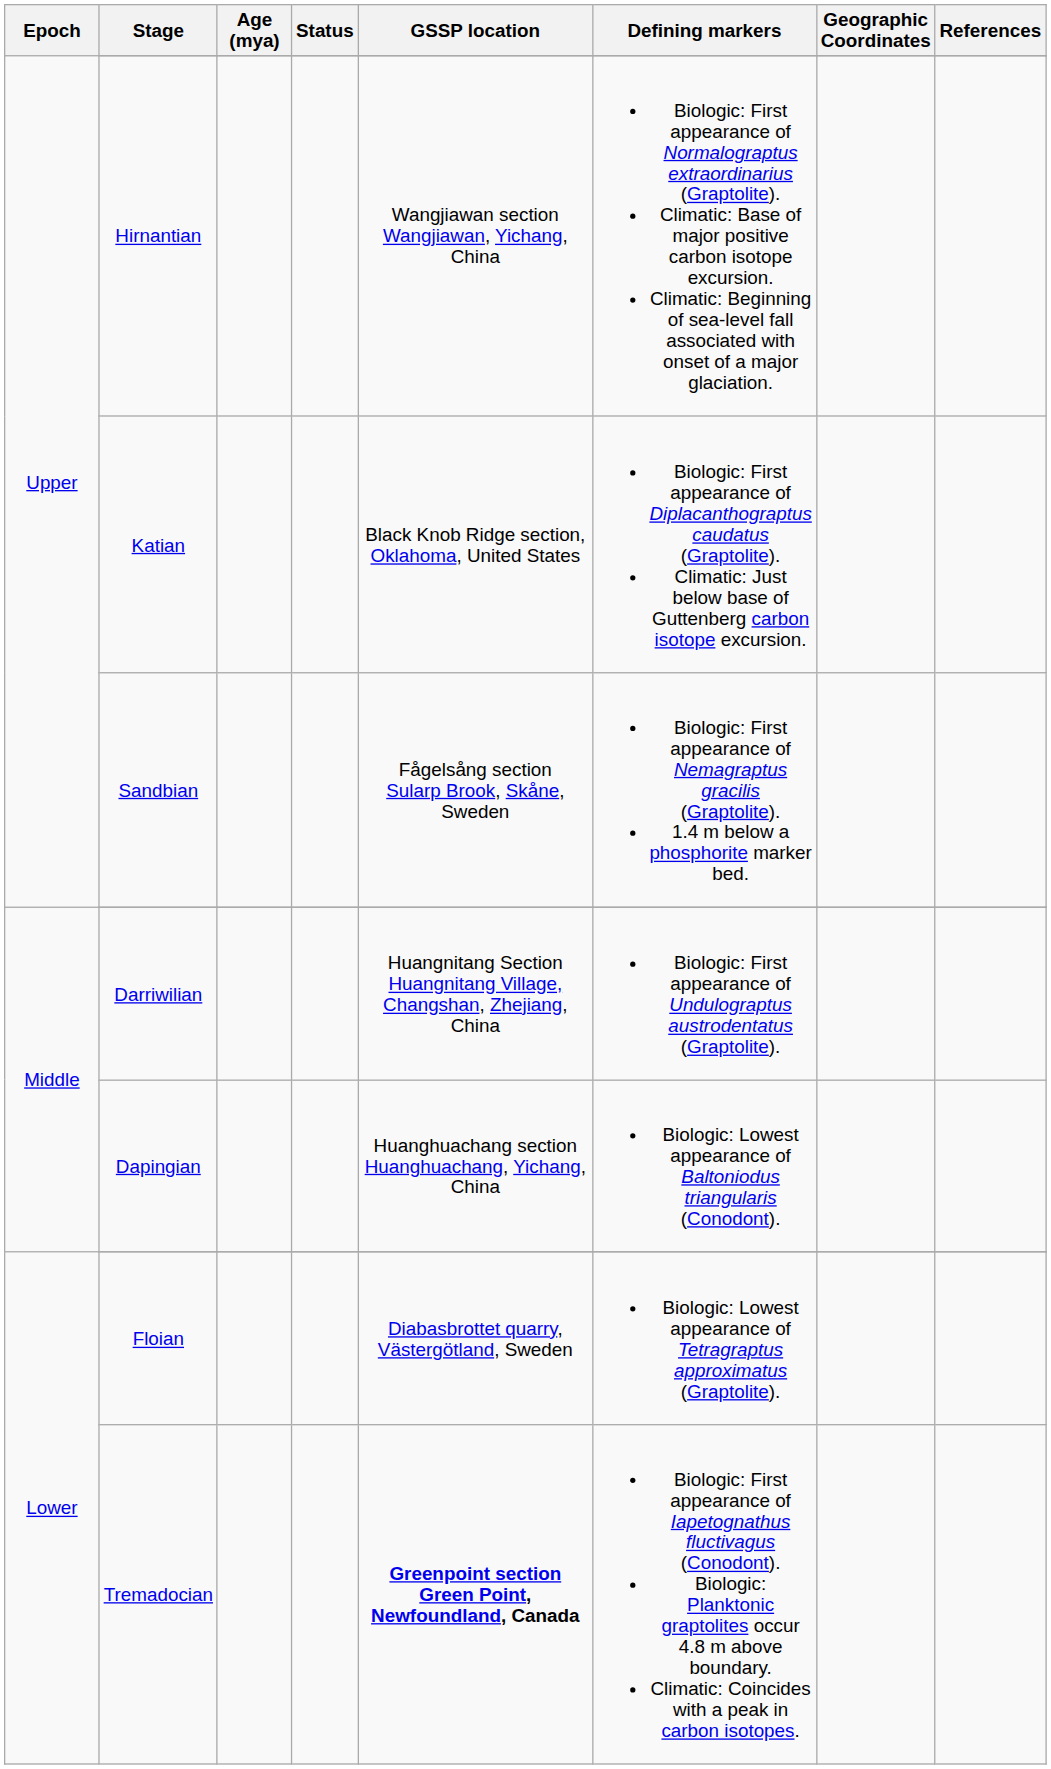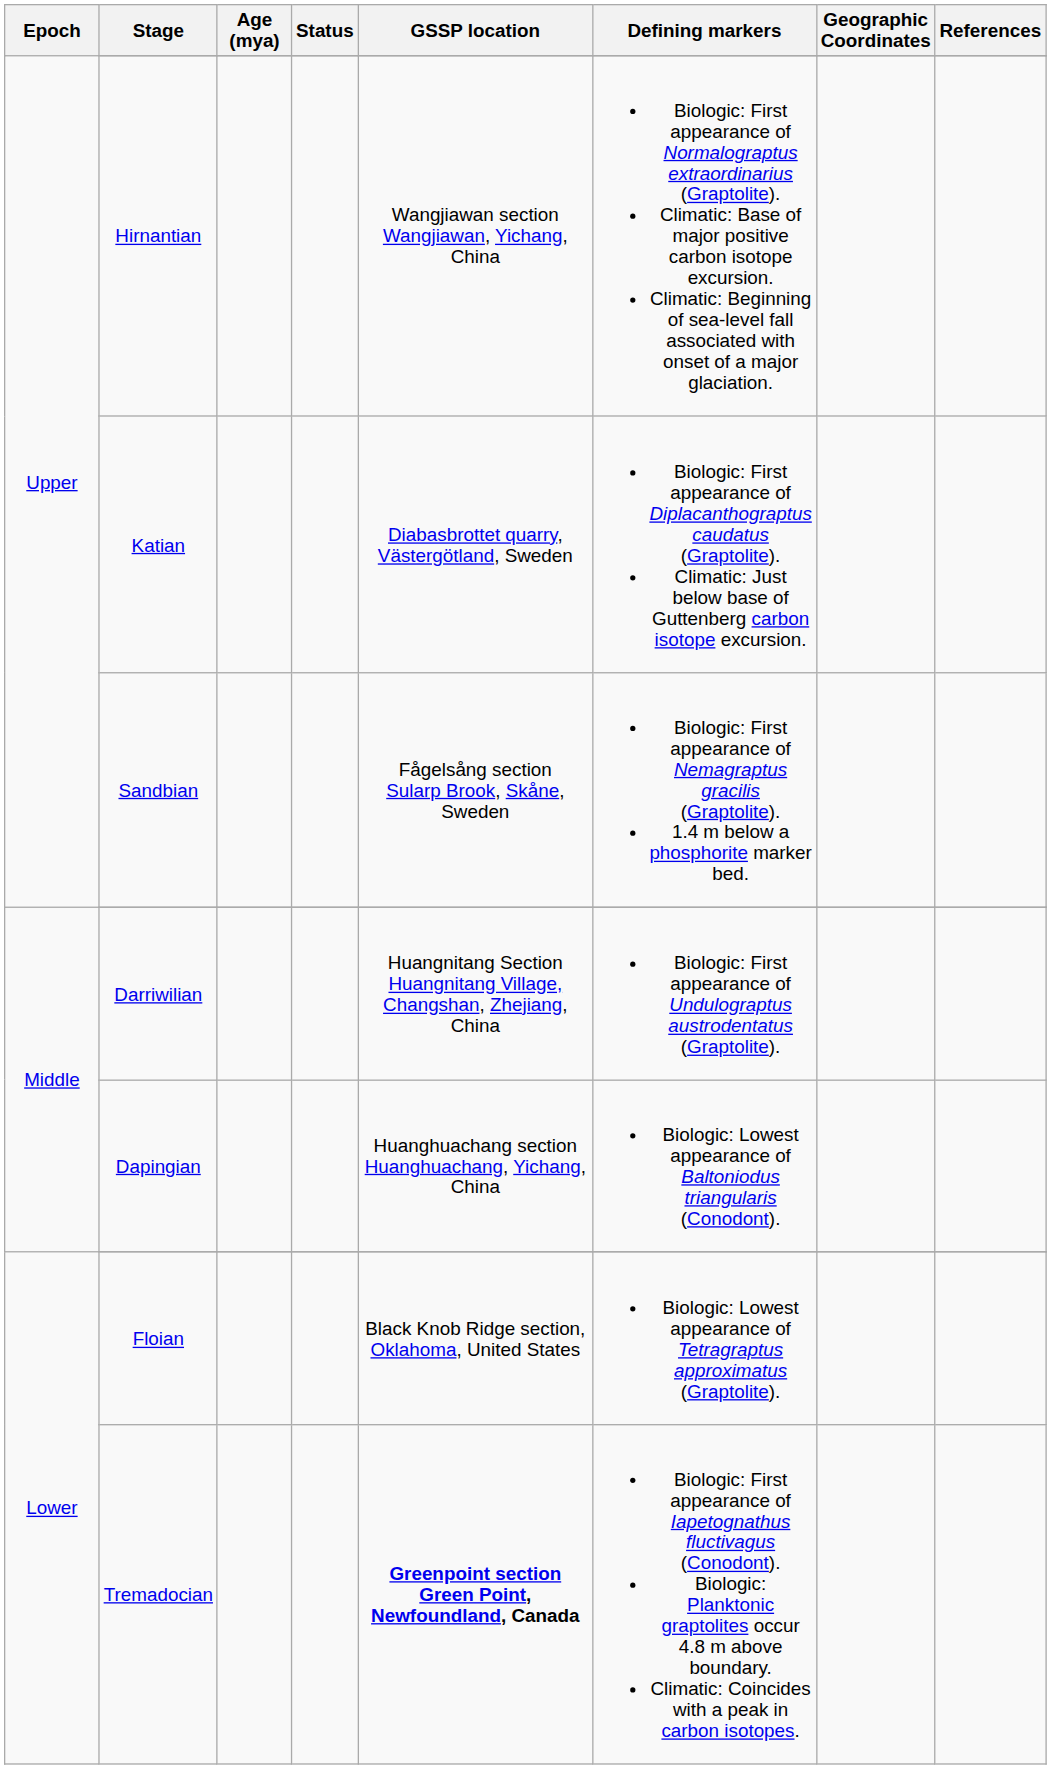(475, 545) Black Knob Ridge section, Oklahoma, United States -> (475, 545) Diabasbrottet quarry, Västergötland, Sweden
(475, 1339) Diabasbrottet quarry, Västergötland, Sweden -> (475, 1339) Black Knob Ridge section, Oklahoma, United States
